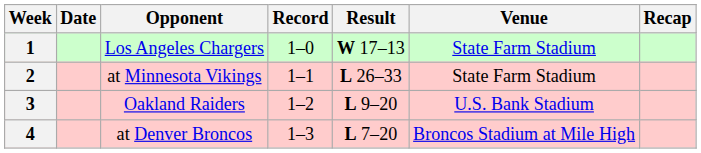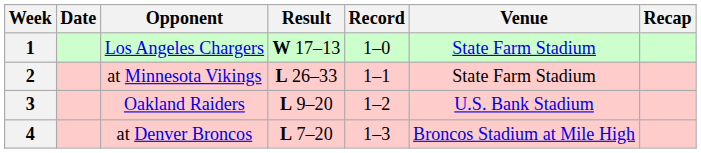columns swapped: (371, 18) <-> (301, 18)
